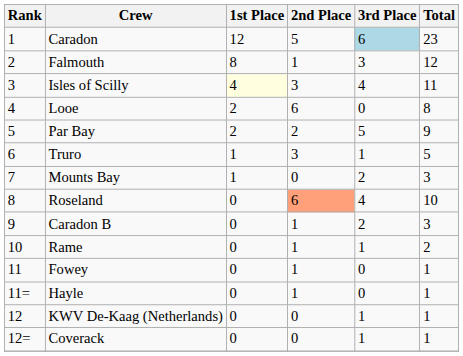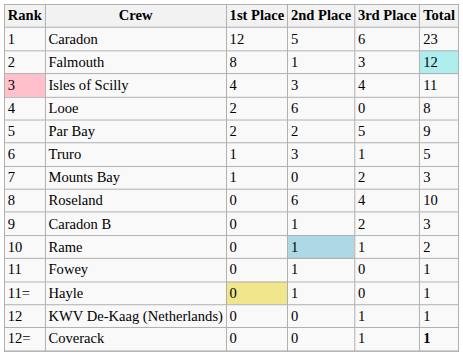(362, 39) lightblue background -> (362, 39) no background
(430, 62) no background -> (430, 62) paleturquoise background
(11, 85) no background -> (11, 85) pink background
(233, 85) lightyellow background -> (233, 85) no background
(295, 200) lightsalmon background -> (295, 200) no background
(295, 246) no background -> (295, 246) lightblue background
(233, 293) no background -> (233, 293) khaki background
(427, 339) normal -> (427, 339) bold
